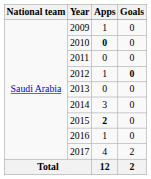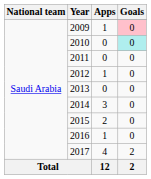(132, 27) no background -> (132, 27) pink background
(105, 43) bold -> (105, 43) normal
(132, 43) no background -> (132, 43) paleturquoise background
(132, 74) bold -> (132, 74) normal
(105, 120) bold -> (105, 120) normal
